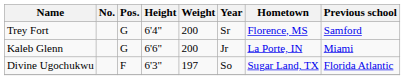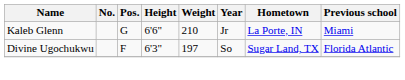- row: (28, 30)
(190, 48) 200 -> (190, 30) 210
